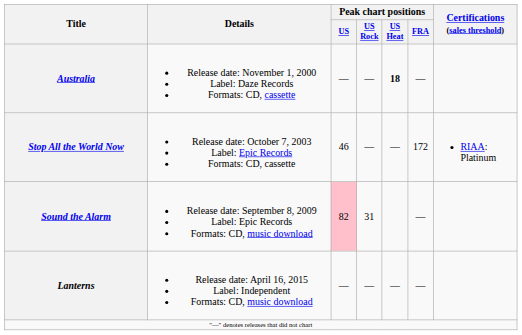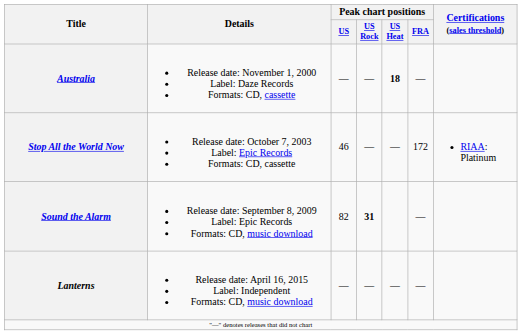(344, 216) pink background -> (344, 216) no background
(369, 216) normal -> (369, 216) bold
